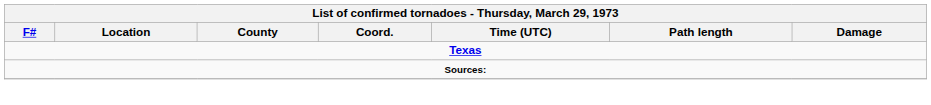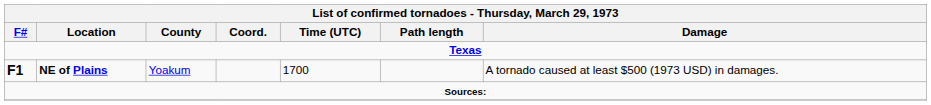+ row: (15, 70)
